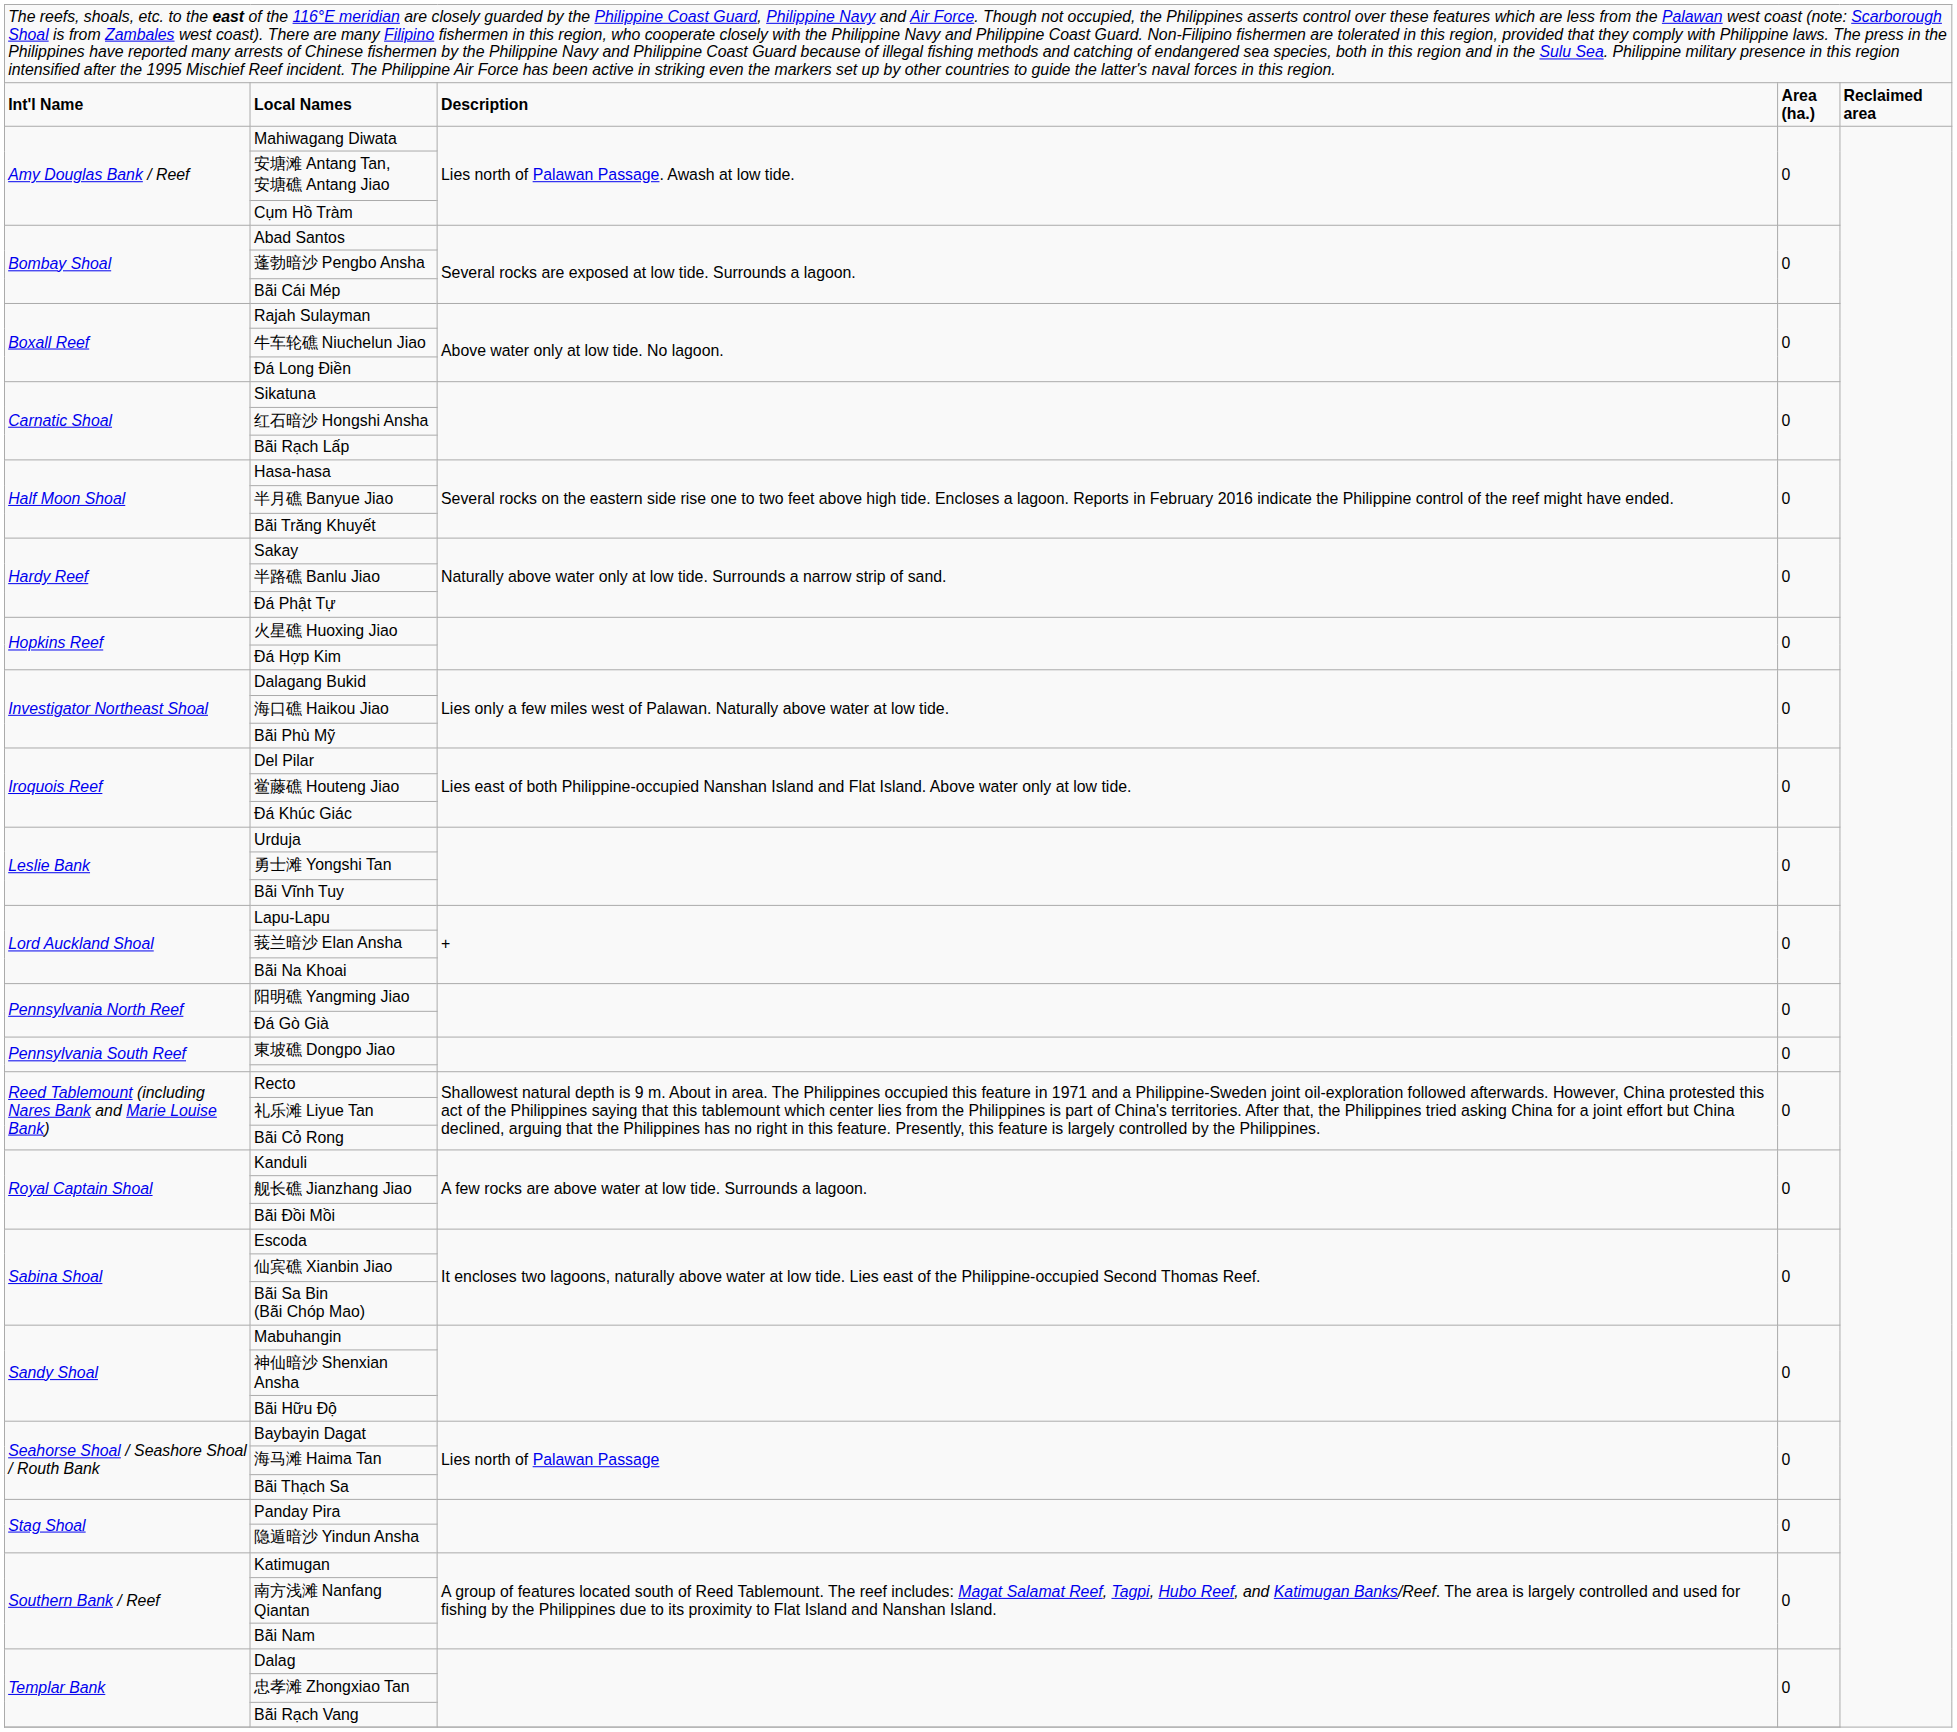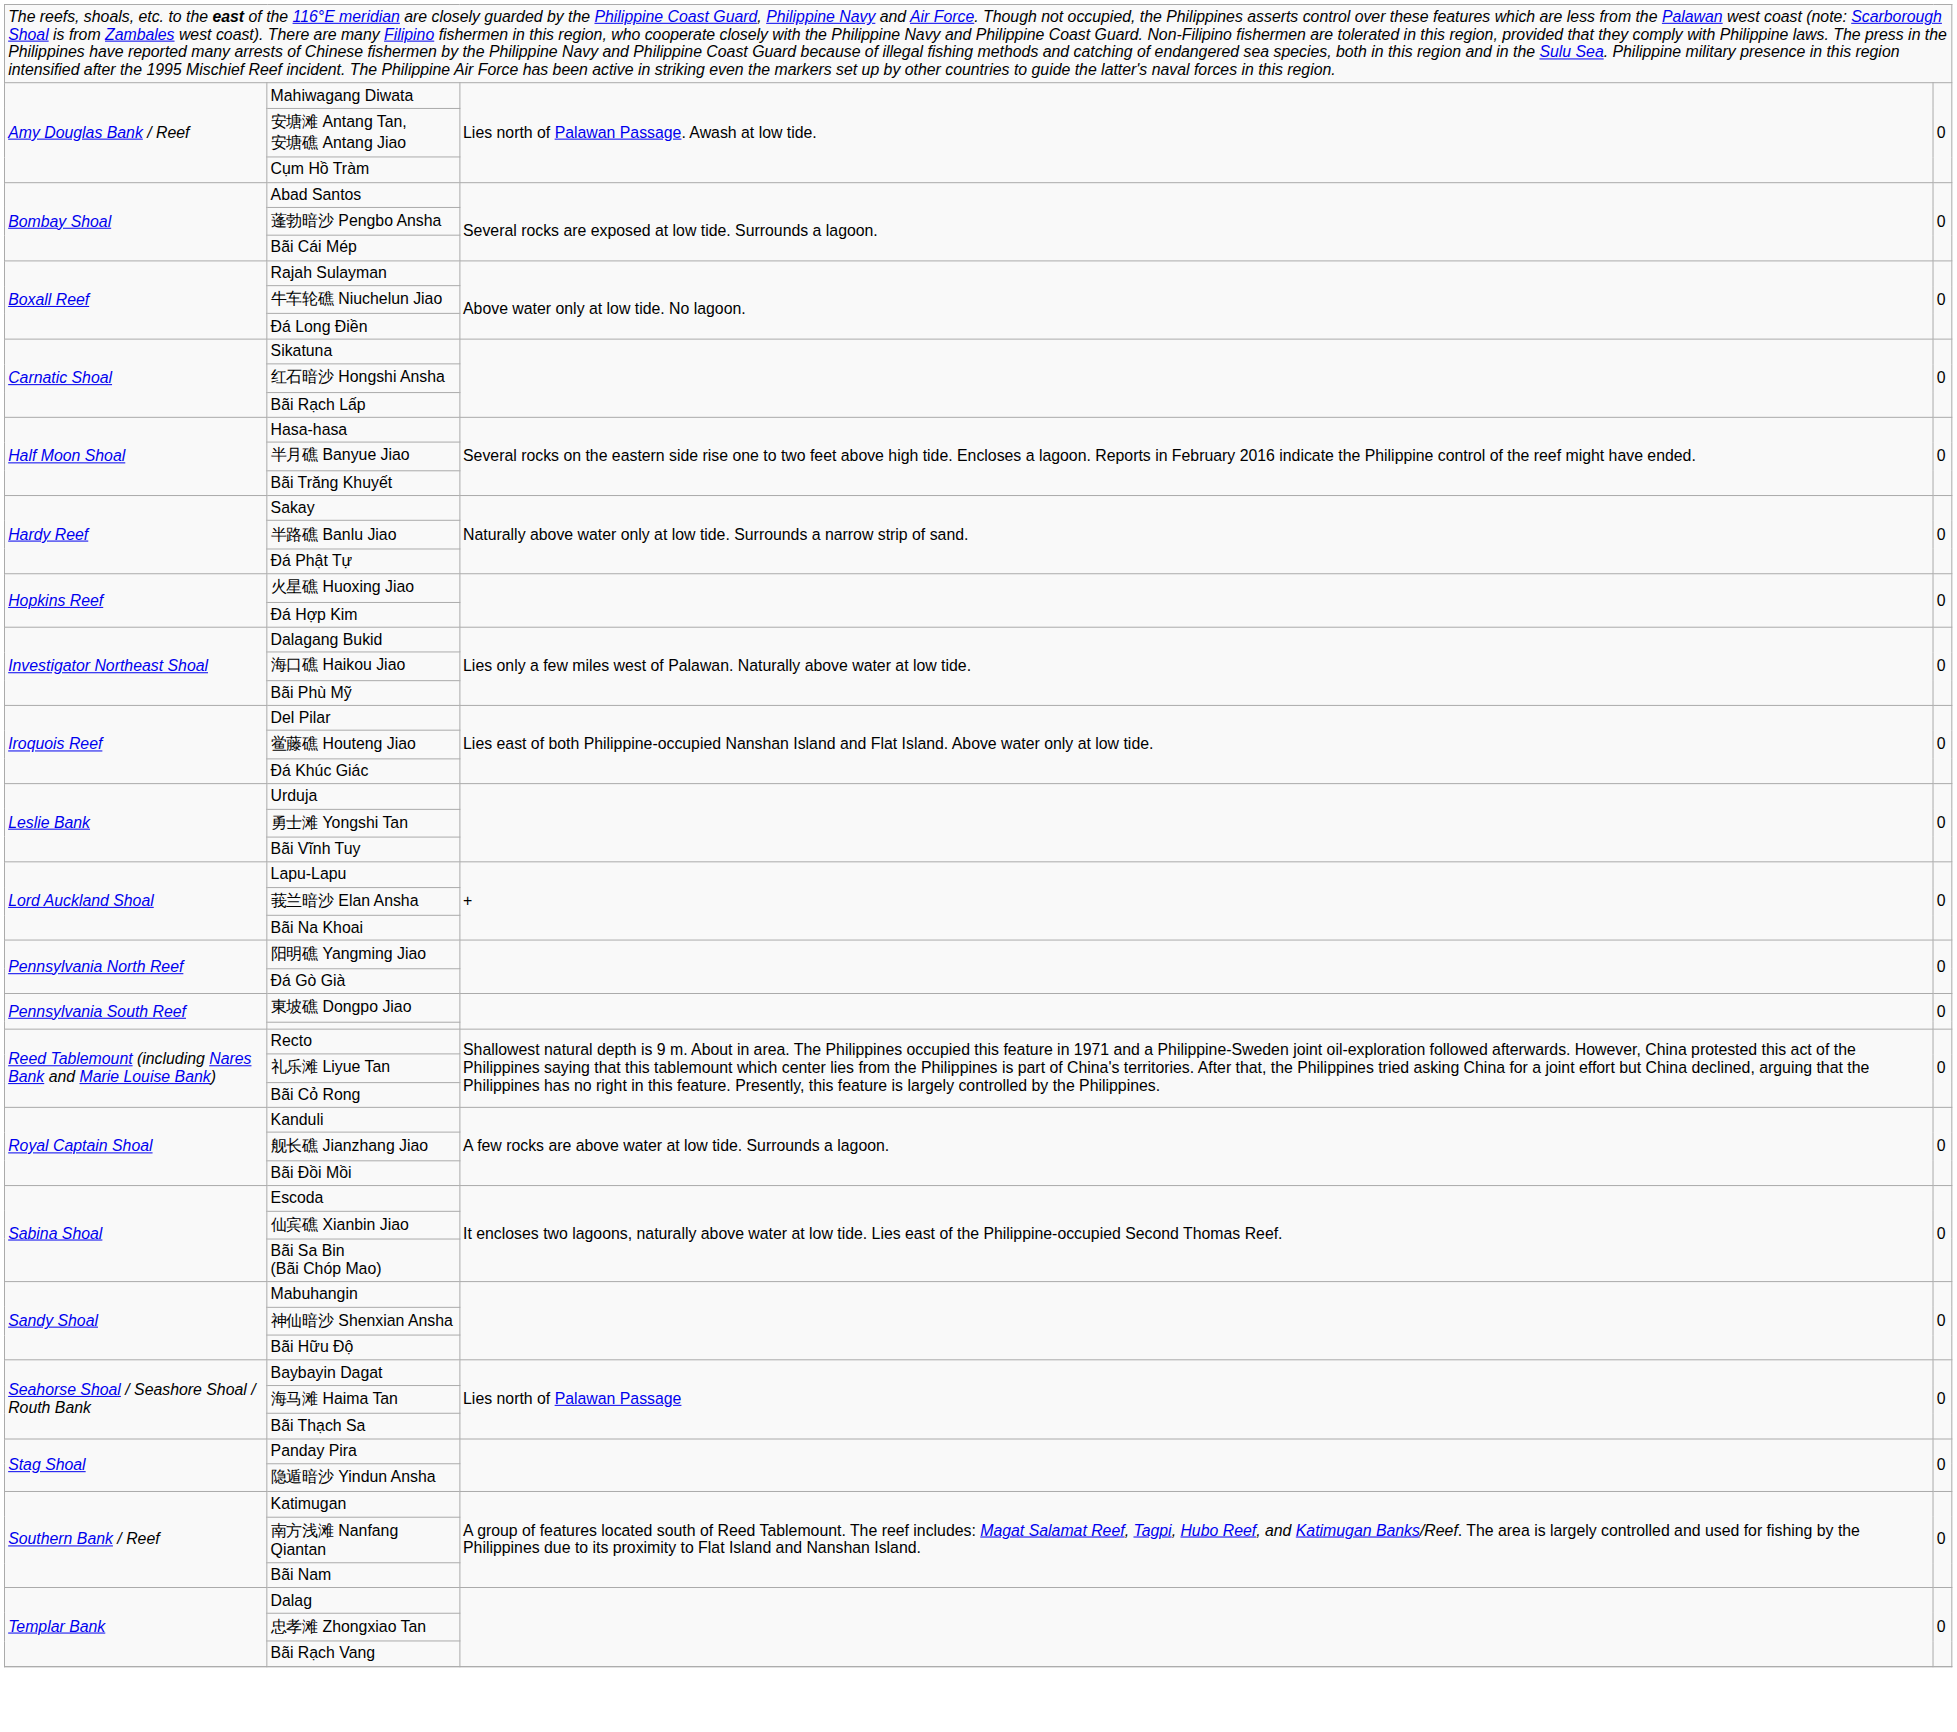- row: (46, 104)
